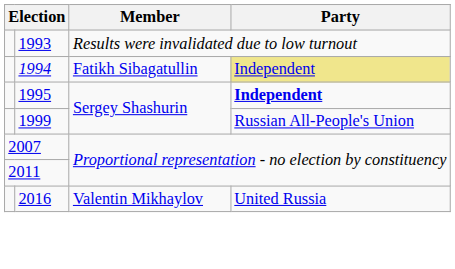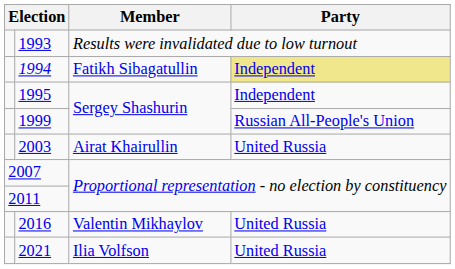(278, 95) bold -> (275, 95) normal
+ row: (35, 146)
+ row: (35, 250)
